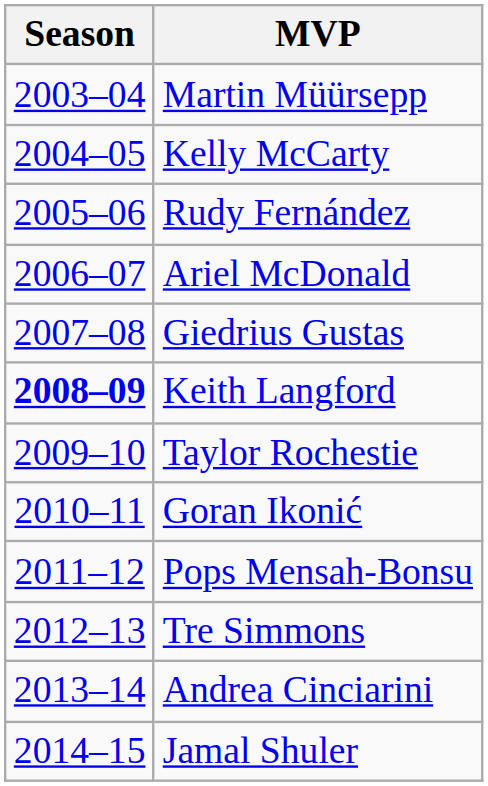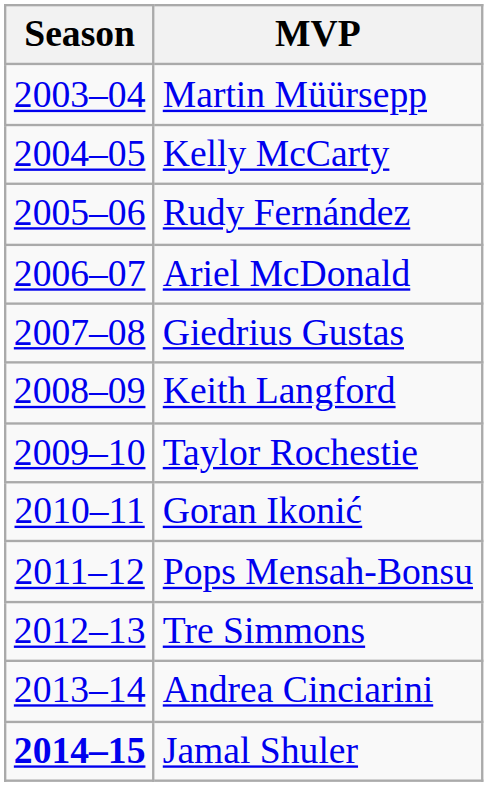(80, 392) bold -> (80, 392) normal
(80, 749) normal -> (80, 749) bold
